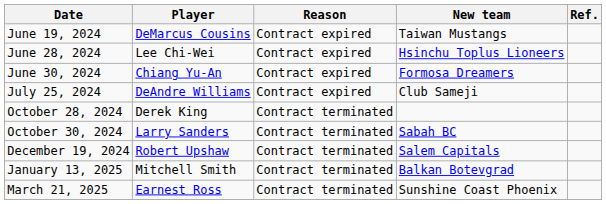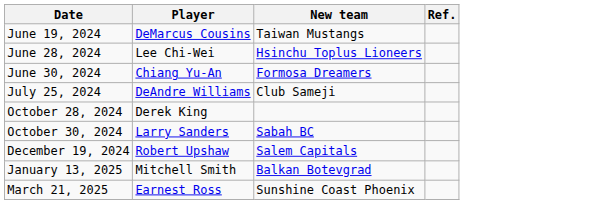- column: (325, 14)
